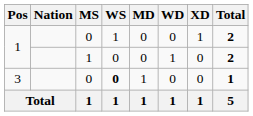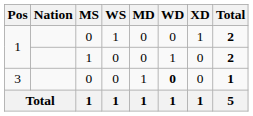(116, 79) bold -> (116, 79) normal
(173, 79) normal -> (173, 79) bold
